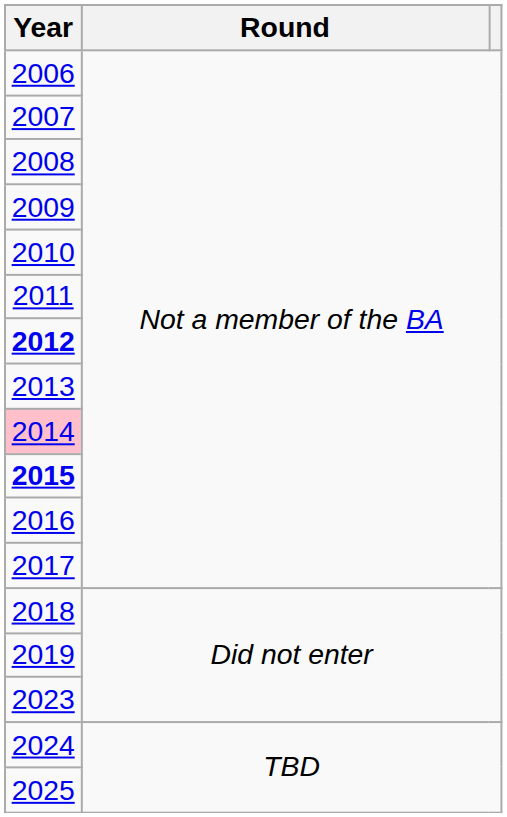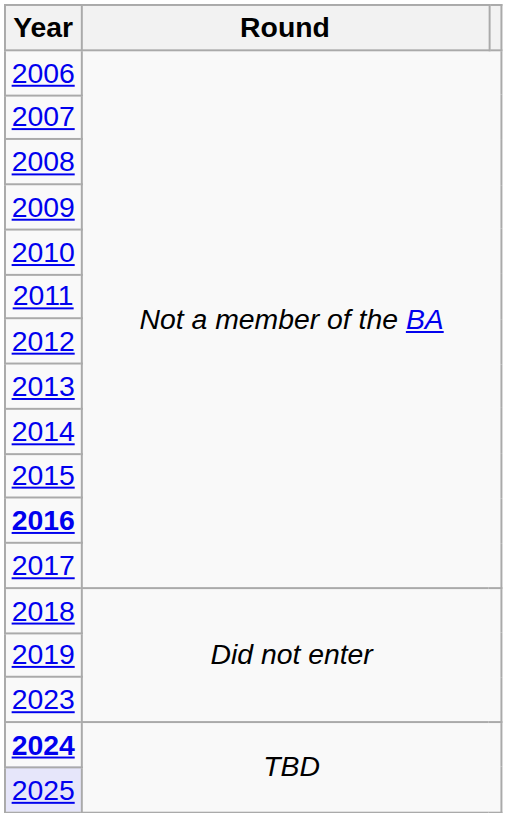(43, 342) bold -> (43, 342) normal
(43, 431) pink background -> (43, 431) no background
(43, 476) bold -> (43, 476) normal
(43, 521) normal -> (43, 521) bold
(43, 745) normal -> (43, 745) bold
(43, 790) no background -> (43, 790) lavender background
